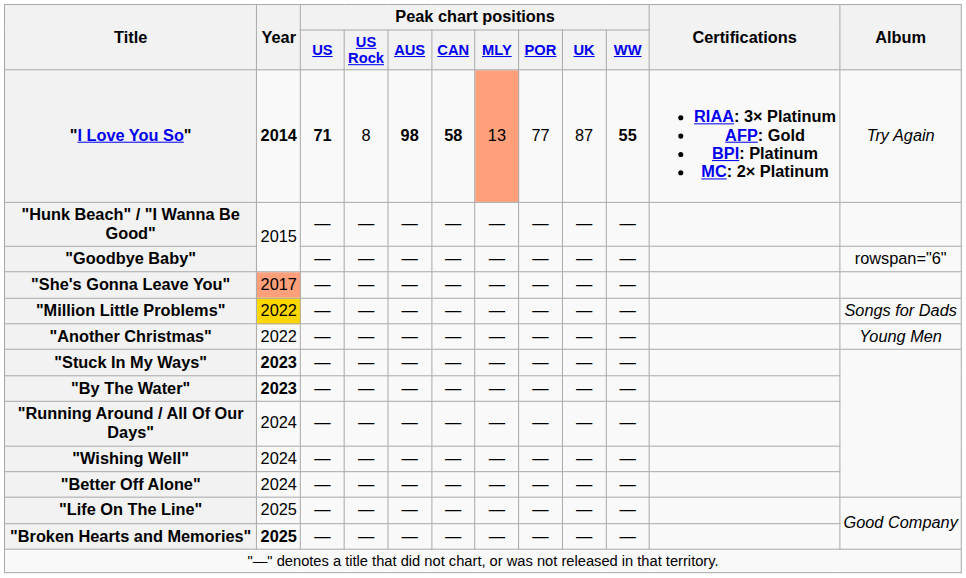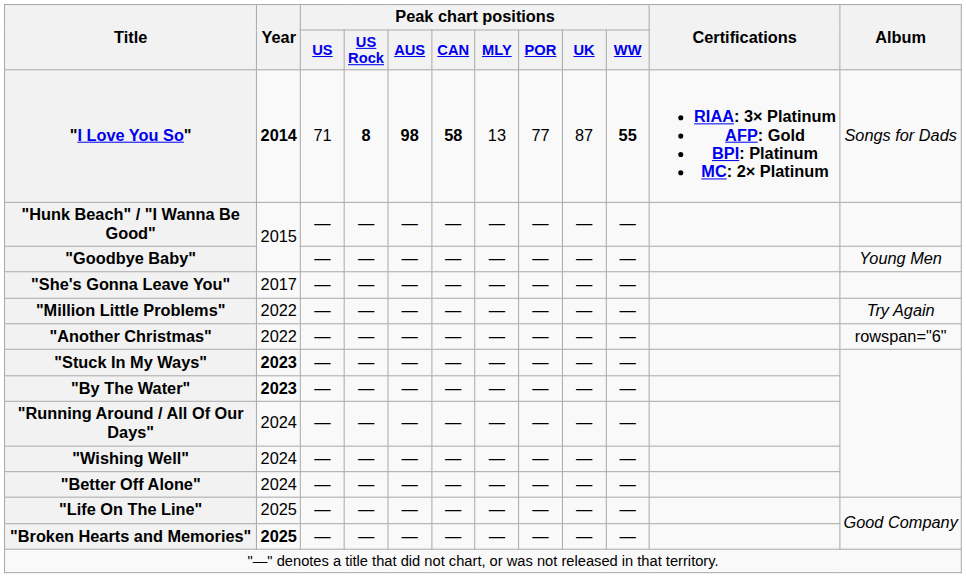(322, 135) bold -> (322, 135) normal
(366, 135) normal -> (366, 135) bold
(497, 135) lightsalmon background -> (497, 135) no background
(901, 135) Try Again -> (901, 135) Songs for Dads
(901, 259) rowspan="6" -> (901, 259) Young Men
(279, 284) lightsalmon background -> (279, 284) no background
(279, 310) gold background -> (279, 310) no background
(901, 310) Songs for Dads -> (901, 310) Try Again
(901, 336) Young Men -> (901, 336) rowspan="6"
